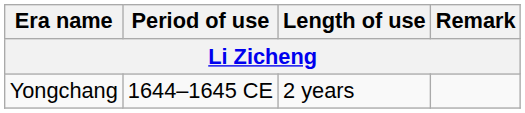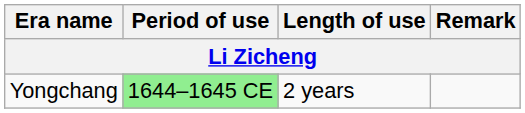(200, 90) no background -> (200, 90) lightgreen background
